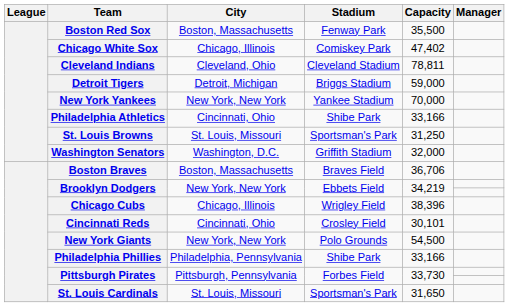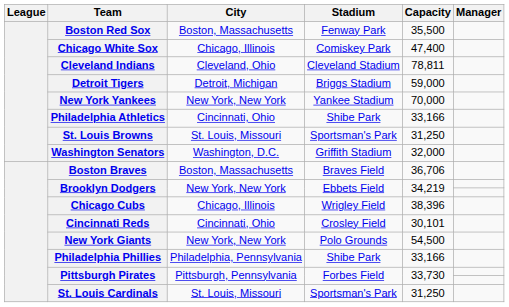(428, 48) 47,402 -> (428, 48) 47,400
(428, 293) 31,650 -> (428, 293) 31,250
